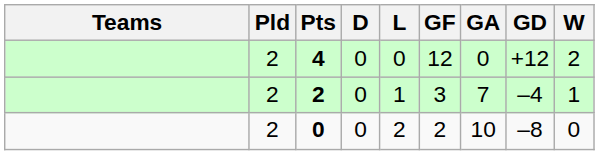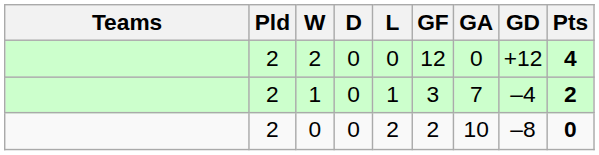columns swapped: (574, 22) <-> (318, 22)
